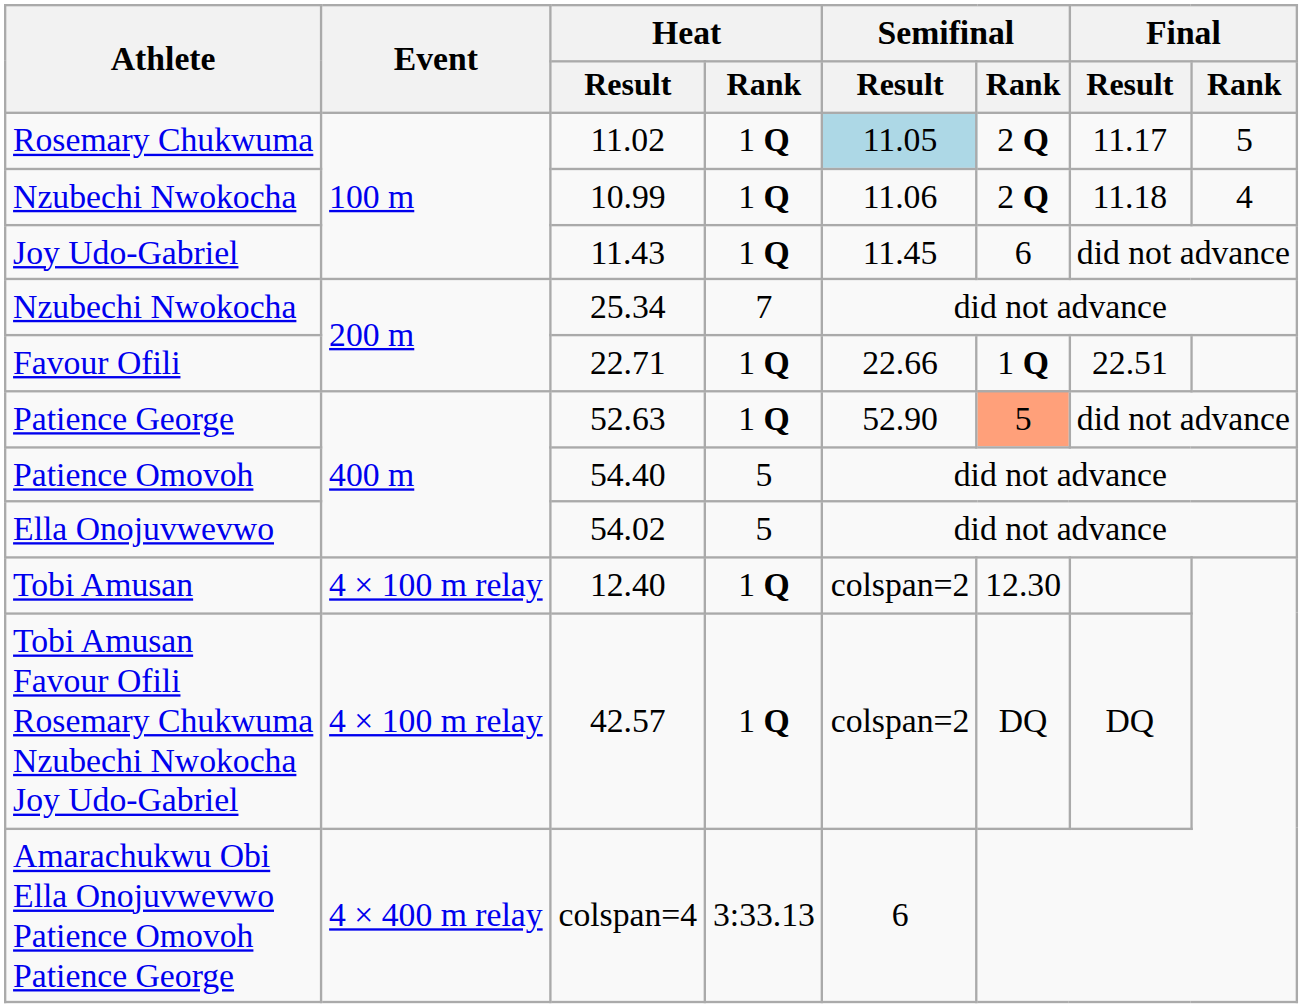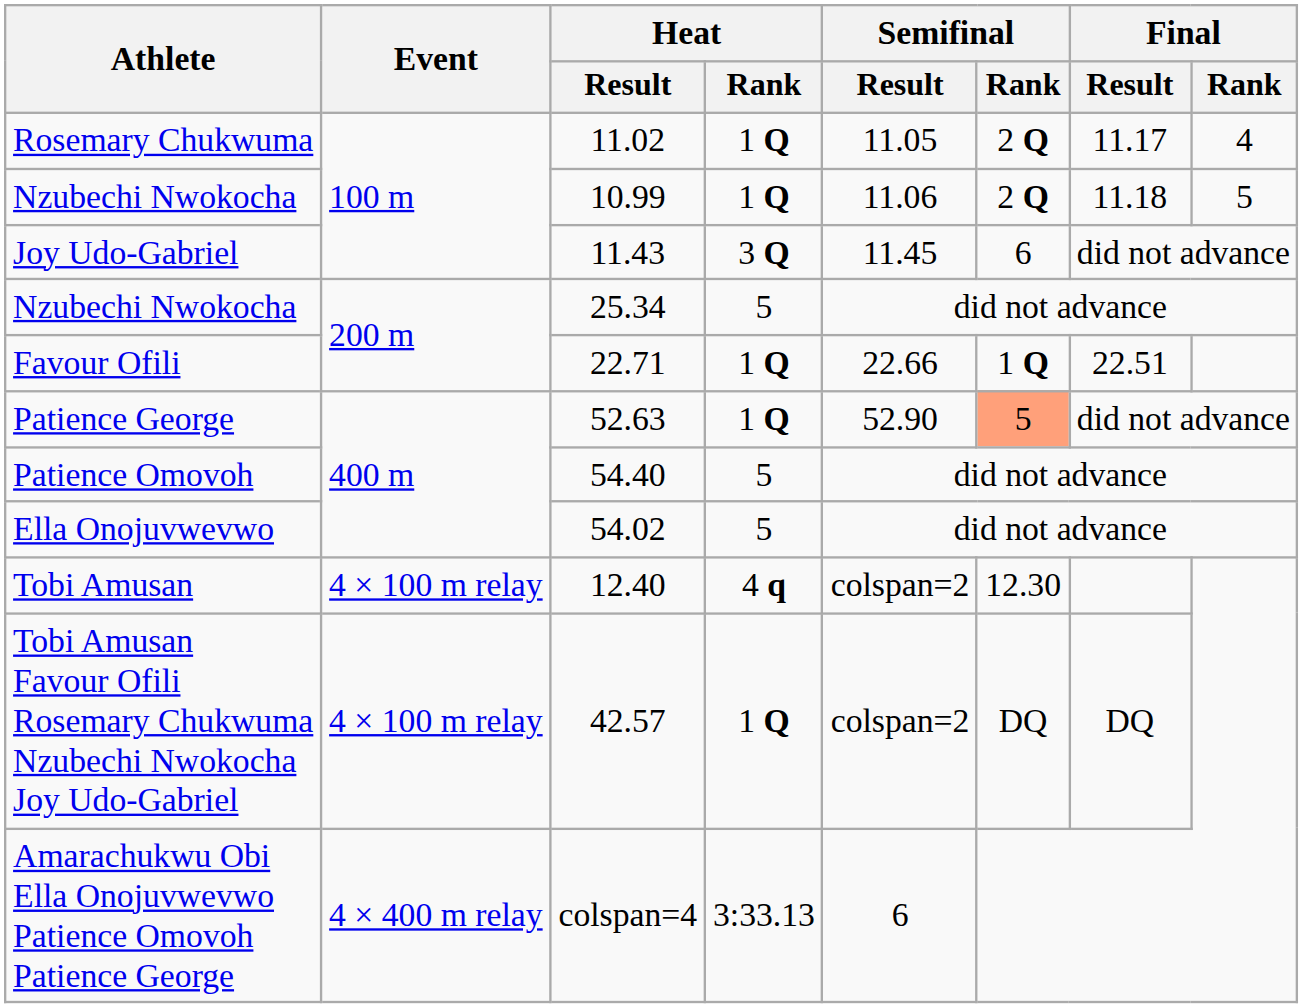(900, 140) lightblue background -> (900, 140) no background
(1244, 140) 5 -> (1244, 140) 4
(1244, 196) 4 -> (1244, 196) 5
(764, 251) 1 Q -> (764, 251) 3 Q
(764, 307) 7 -> (764, 307) 5
(764, 585) 1 Q -> (764, 585) 4 q
